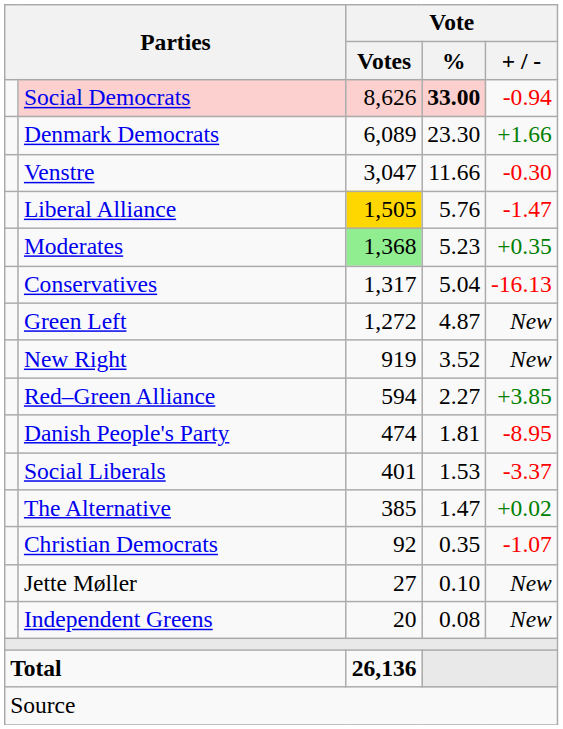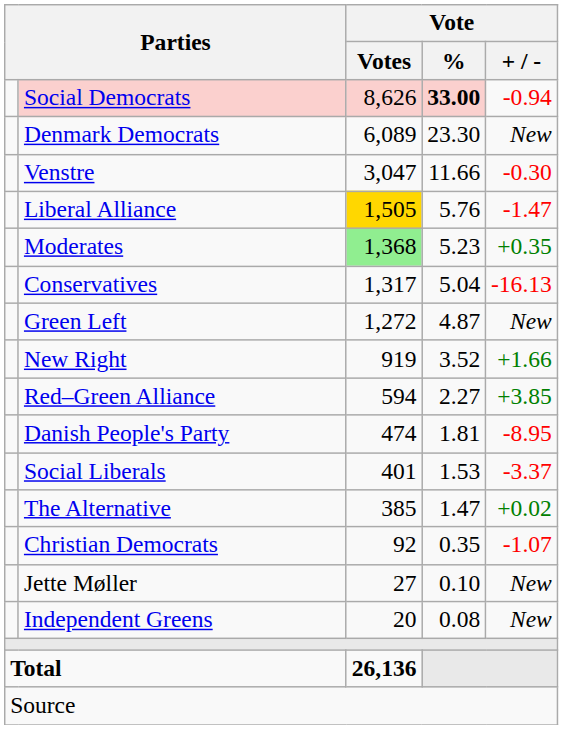(525, 135) +1.66 -> (531, 135) New
(531, 358) New -> (525, 358) +1.66
